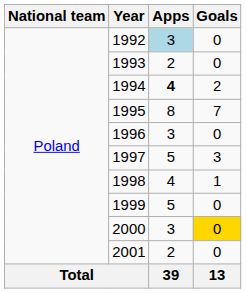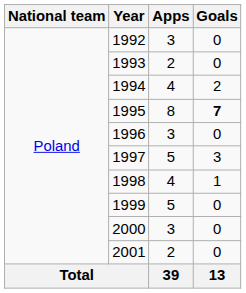(171, 39) lightblue background -> (171, 39) no background
(171, 87) bold -> (171, 87) normal
(217, 110) normal -> (217, 110) bold
(217, 228) gold background -> (217, 228) no background
